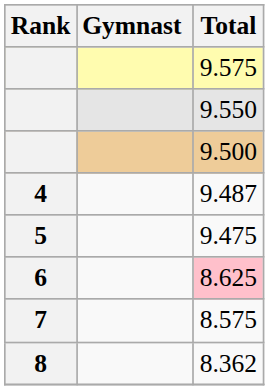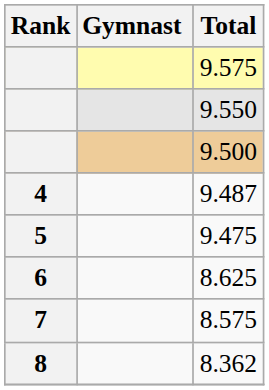(228, 278) pink background -> (228, 278) no background
